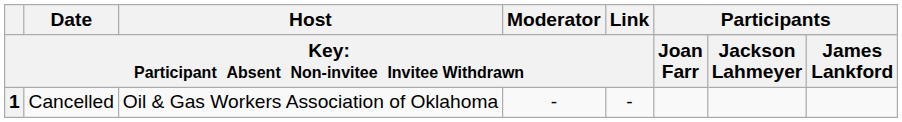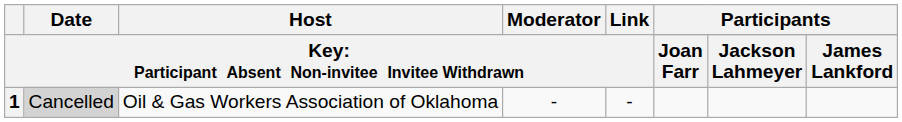(71, 102) no background -> (71, 102) lightgrey background
